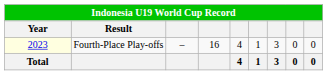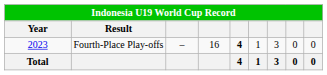(38, 45) lightyellow background -> (38, 45) no background
(240, 45) normal -> (240, 45) bold
